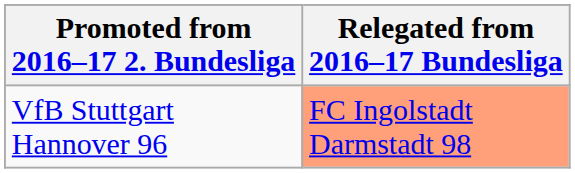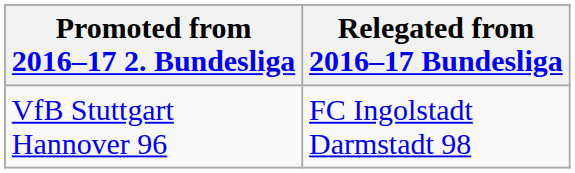(391, 126) lightsalmon background -> (391, 126) no background
